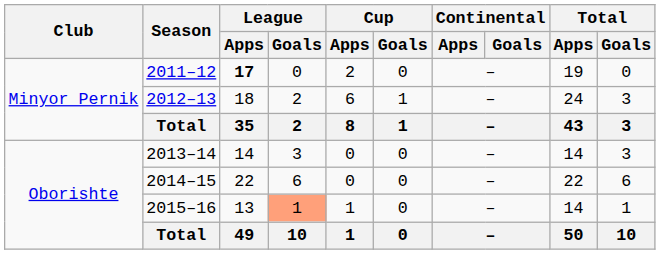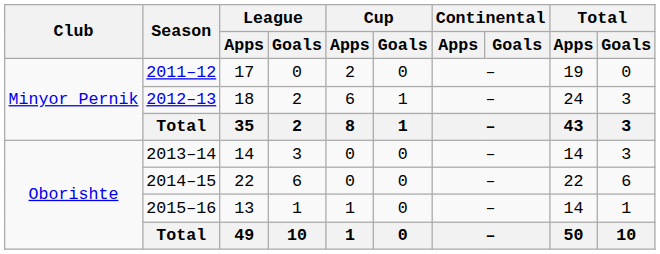(244, 72) bold -> (244, 72) normal
(297, 208) lightsalmon background -> (297, 208) no background
